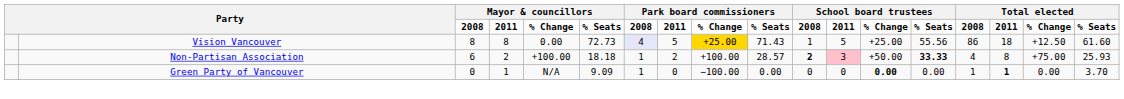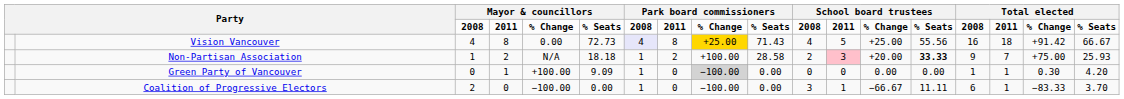(472, 42) 8 -> (472, 42) 4
(675, 42) 5 -> (675, 42) 8
(810, 42) 1 -> (810, 42) 4
(973, 42) 86 -> (973, 42) 16
(1049, 42) +12.50 -> (1049, 42) +91.42
(1097, 42) 61.60 -> (1097, 42) 66.67
(472, 57) 6 -> (472, 57) 1
(551, 57) +100.00 -> (551, 57) N/A
(770, 57) 28.57 -> (770, 57) 28.58
(810, 57) bold -> (810, 57) normal
(886, 57) +50.00 -> (886, 57) +20.00
(973, 57) 4 -> (973, 57) 9
(1006, 57) 8 -> (1006, 57) 7
(551, 72) N/A -> (551, 72) +100.00
(720, 72) no background -> (720, 72) lightgrey background
(886, 72) bold -> (886, 72) normal
(1006, 72) bold -> (1006, 72) normal
(1049, 72) 0.00 -> (1049, 72) 0.30
(1097, 72) 3.70 -> (1097, 72) 4.20
+ row: (235, 87)
